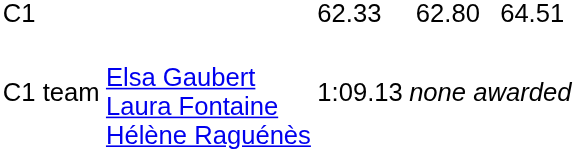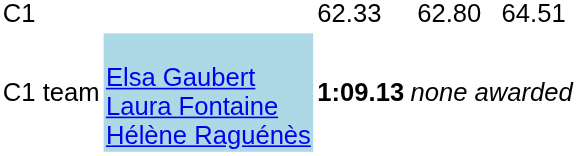(208, 106) no background -> (208, 106) lightblue background
(360, 92) normal -> (361, 92) bold
